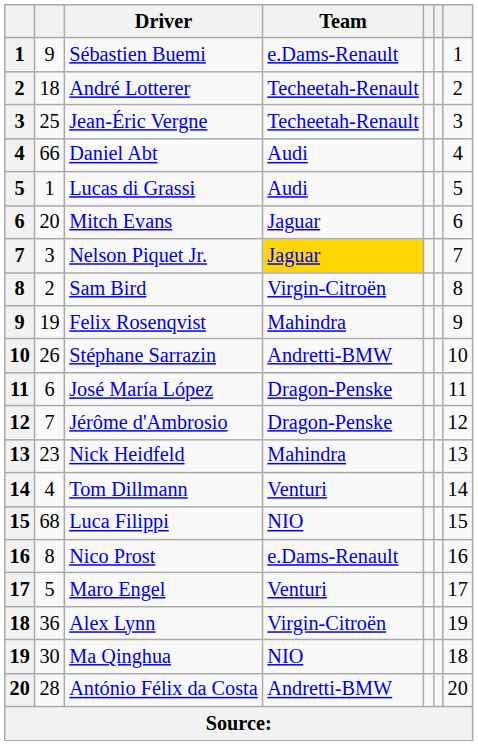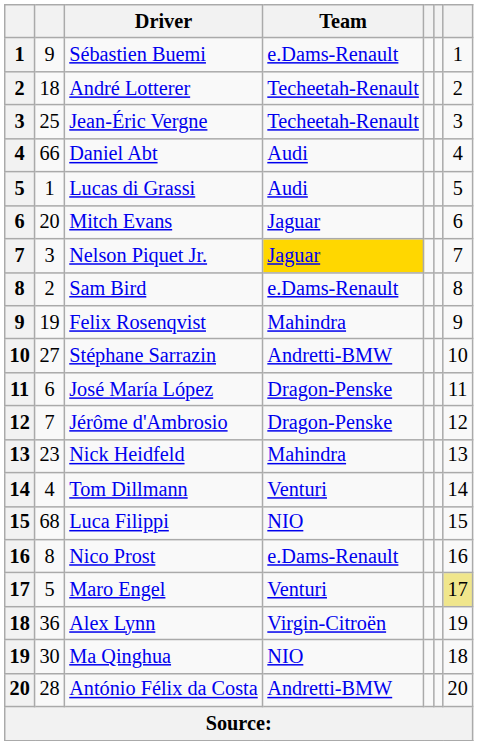(327, 288) Virgin-Citroën -> (333, 288) e.Dams-Renault
(50, 355) 26 -> (50, 355) 27
(458, 589) no background -> (458, 589) khaki background
